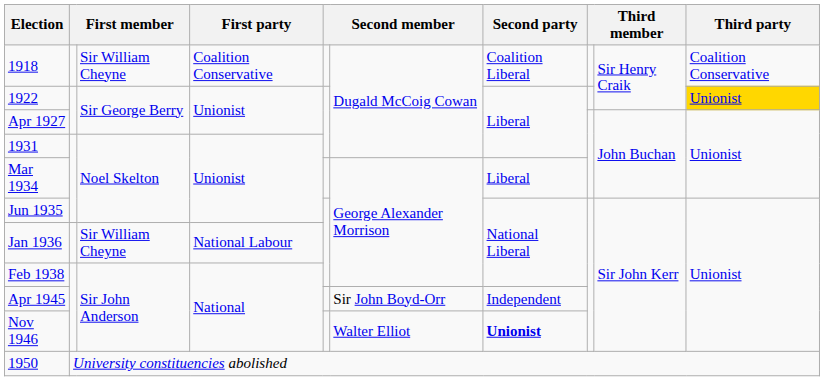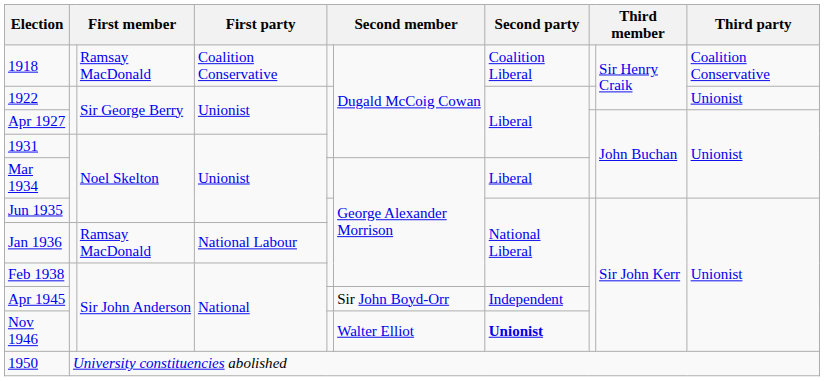(115, 65) Sir William Cheyne -> (115, 65) Ramsay MacDonald
(716, 97) gold background -> (717, 97) no background
(115, 242) Sir William Cheyne -> (115, 242) Ramsay MacDonald
